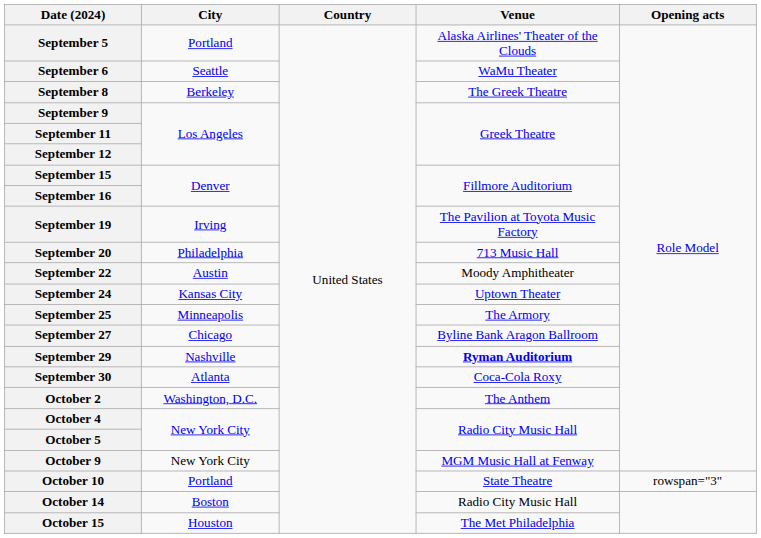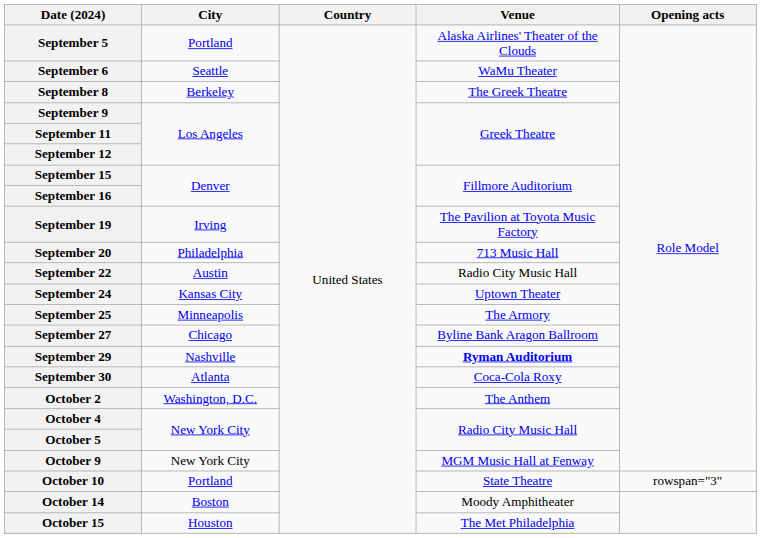(518, 273) Moody Amphitheater -> (518, 273) Radio City Music Hall
(518, 502) Radio City Music Hall -> (518, 502) Moody Amphitheater
